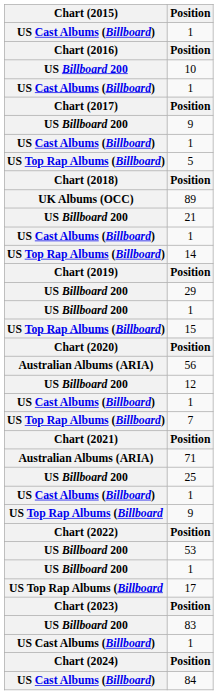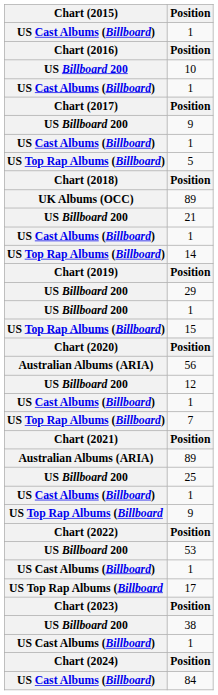(190, 458) 71 -> (190, 458) 89
(86, 569) US Billboard 200 -> (86, 569) US Cast Albums (Billboard)
(190, 625) 83 -> (190, 625) 38
